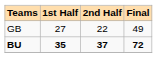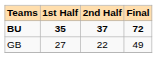rows swapped: (14, 29) <-> (14, 44)
